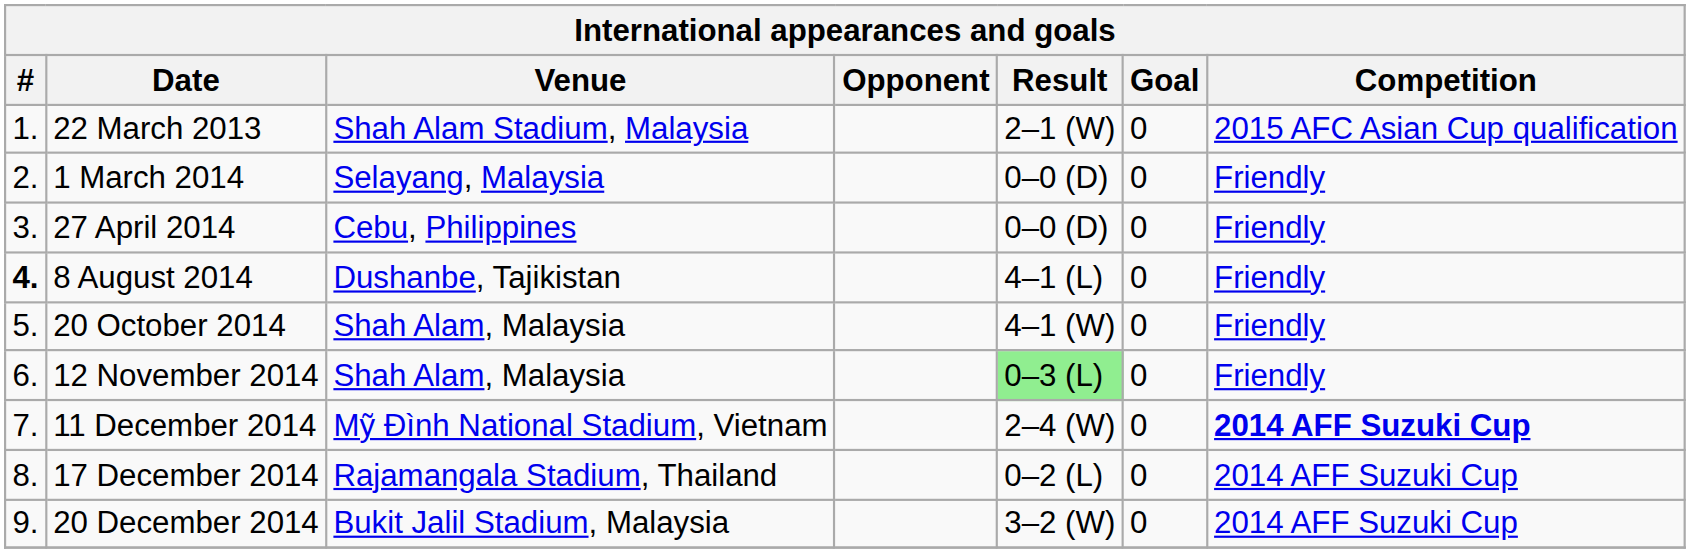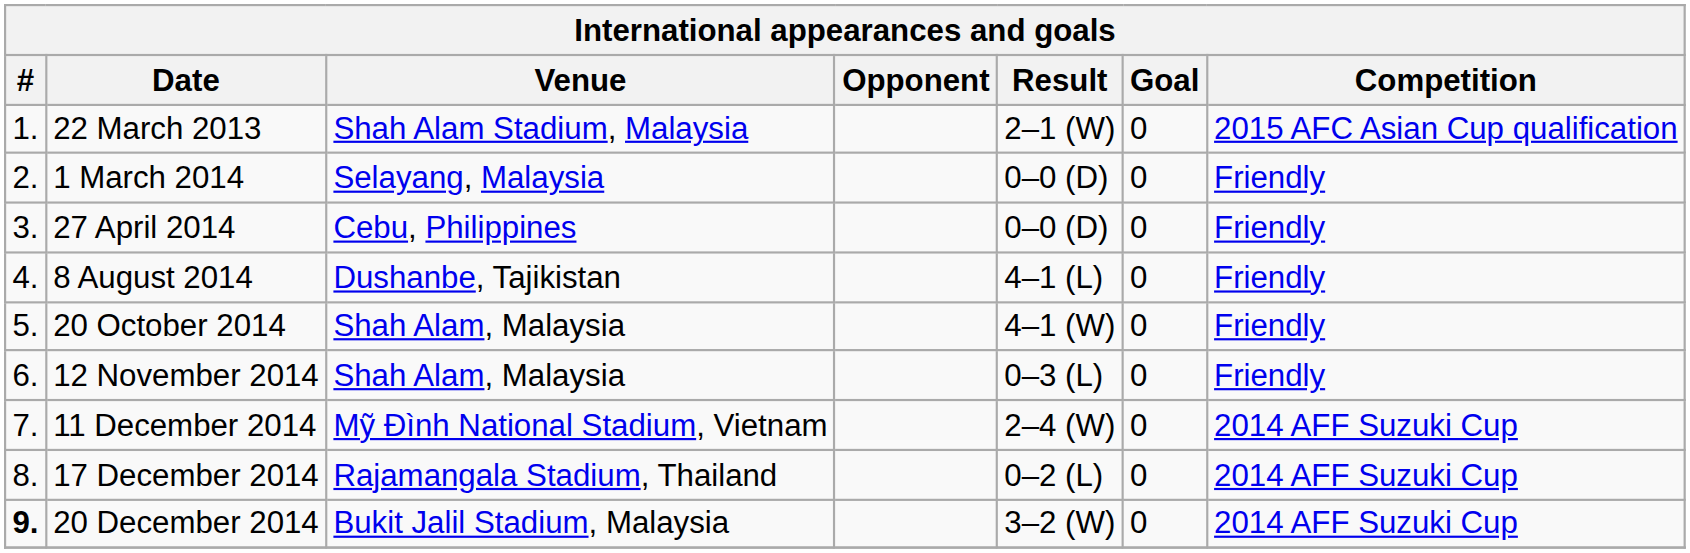(25, 277) bold -> (25, 277) normal
(1054, 376) lightgreen background -> (1054, 376) no background
(1372, 425) bold -> (1366, 425) normal
(25, 524) normal -> (25, 524) bold
